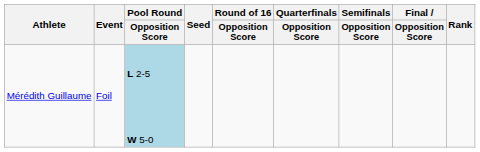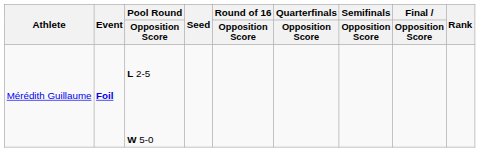(104, 96) normal -> (105, 96) bold
(140, 107) lightblue background -> (140, 107) no background
